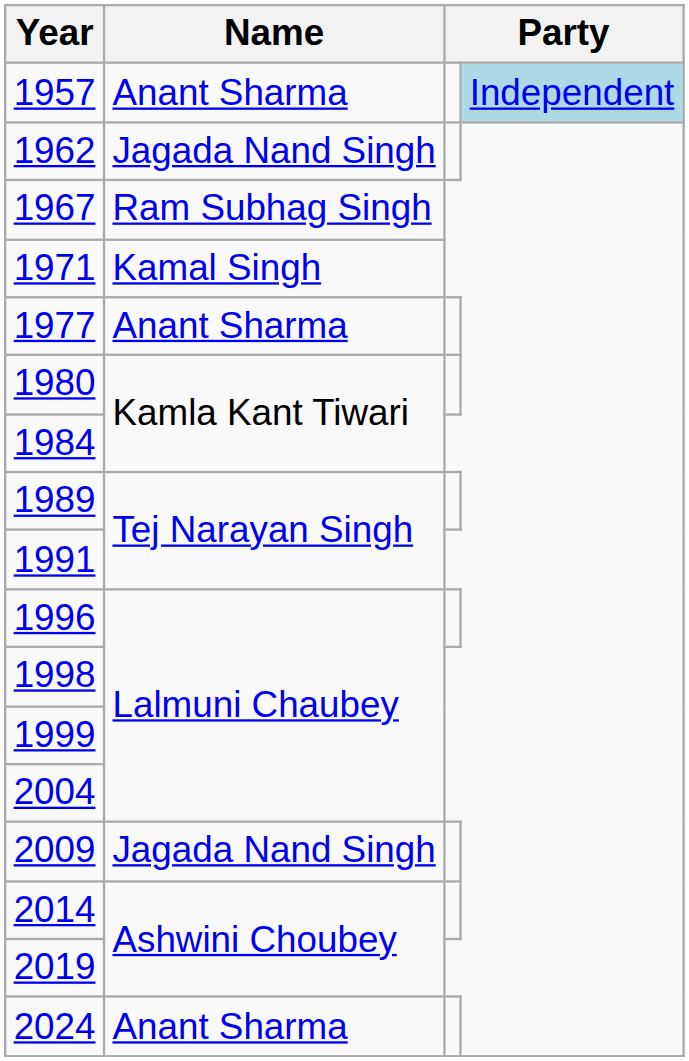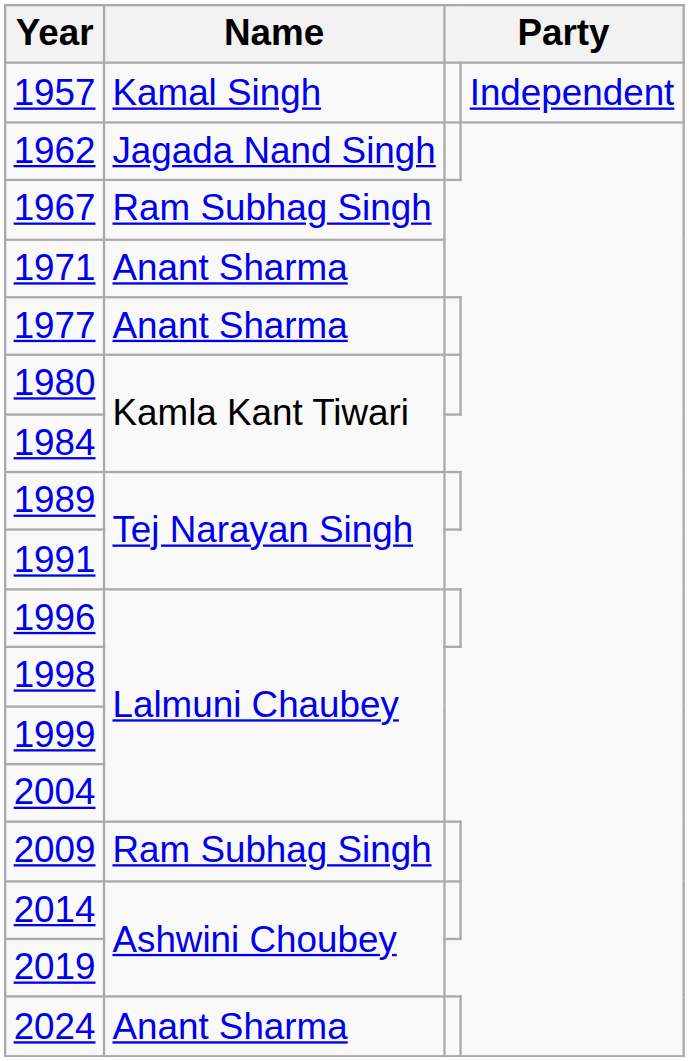(230, 92) Anant Sharma -> (217, 92) Kamal Singh
(572, 92) lightblue background -> (572, 92) no background
(217, 267) Kamal Singh -> (230, 267) Anant Sharma
(274, 850) Jagada Nand Singh -> (272, 850) Ram Subhag Singh
